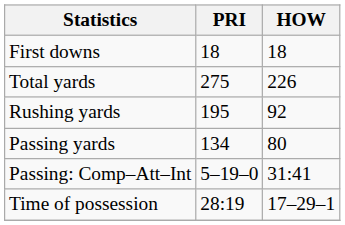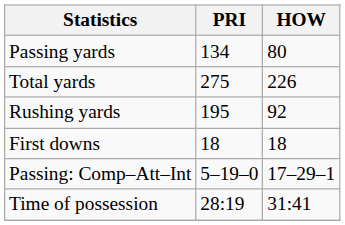rows swapped: (55, 50) <-> (62, 143)
(289, 173) 31:41 -> (301, 173) 17–29–1
(301, 204) 17–29–1 -> (289, 204) 31:41
